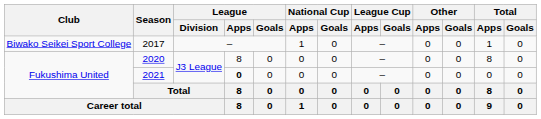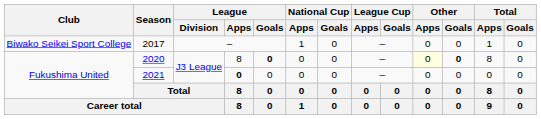(270, 59) normal -> (270, 59) bold
(428, 59) no background -> (428, 59) lightyellow background
(458, 59) normal -> (458, 59) bold
